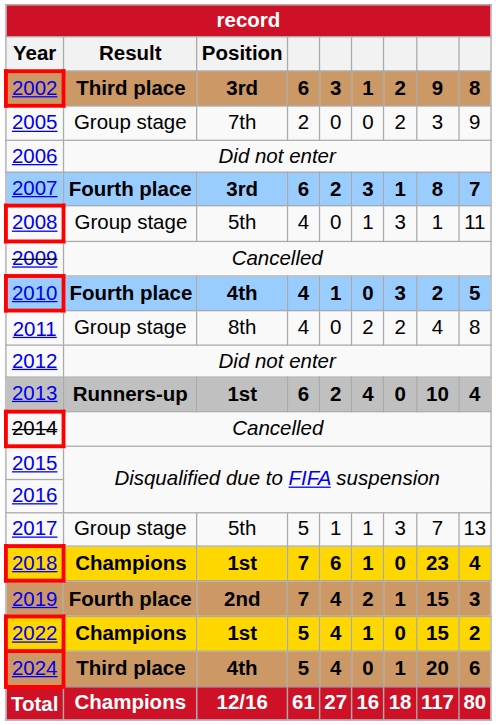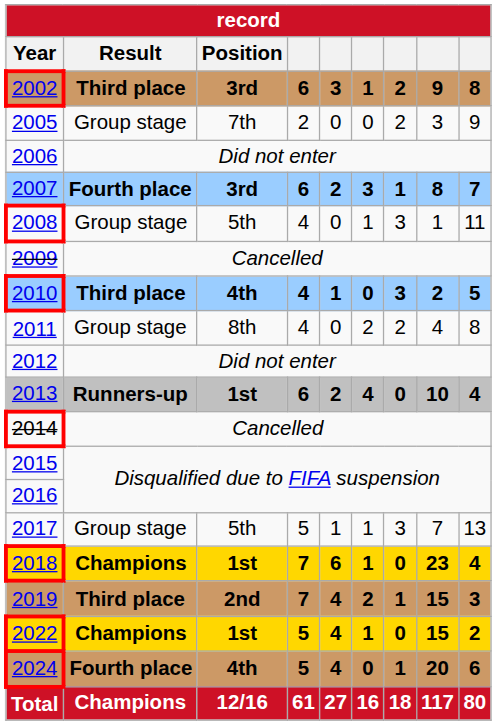(131, 293) Fourth place -> (131, 293) Third place
(130, 598) Fourth place -> (130, 598) Third place
(131, 668) Third place -> (131, 668) Fourth place
